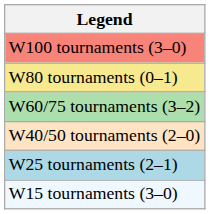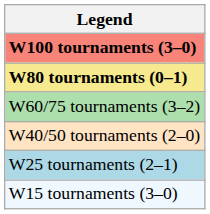(98, 47) normal -> (103, 47) bold
(93, 77) normal -> (98, 77) bold
